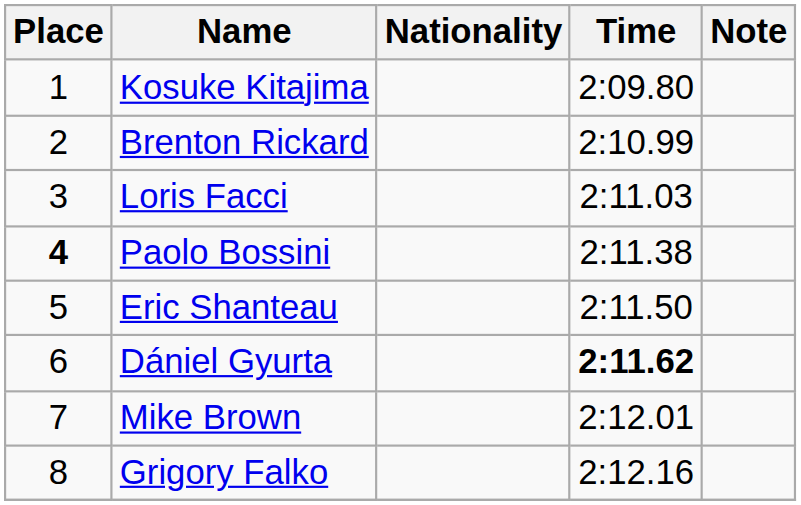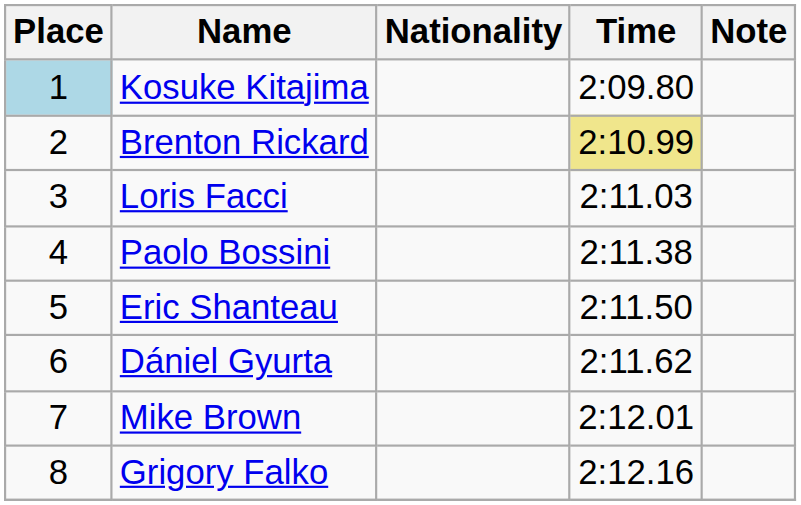(58, 87) no background -> (58, 87) lightblue background
(636, 142) no background -> (636, 142) khaki background
(58, 252) bold -> (58, 252) normal
(636, 362) bold -> (636, 362) normal
